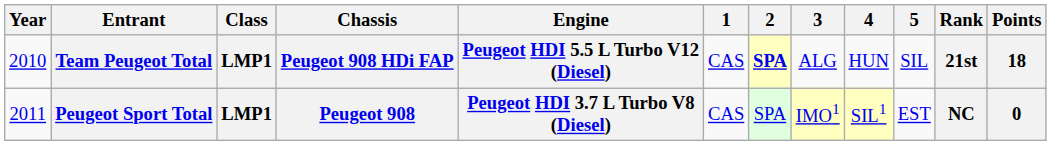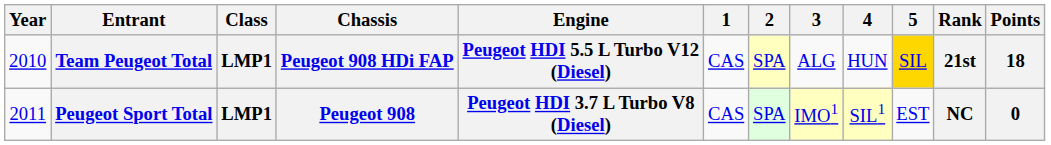(770, 61) bold -> (769, 61) normal
(914, 61) no background -> (913, 61) gold background
